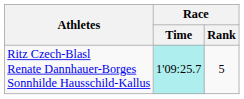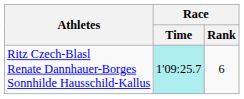(221, 69) 5 -> (221, 69) 6
